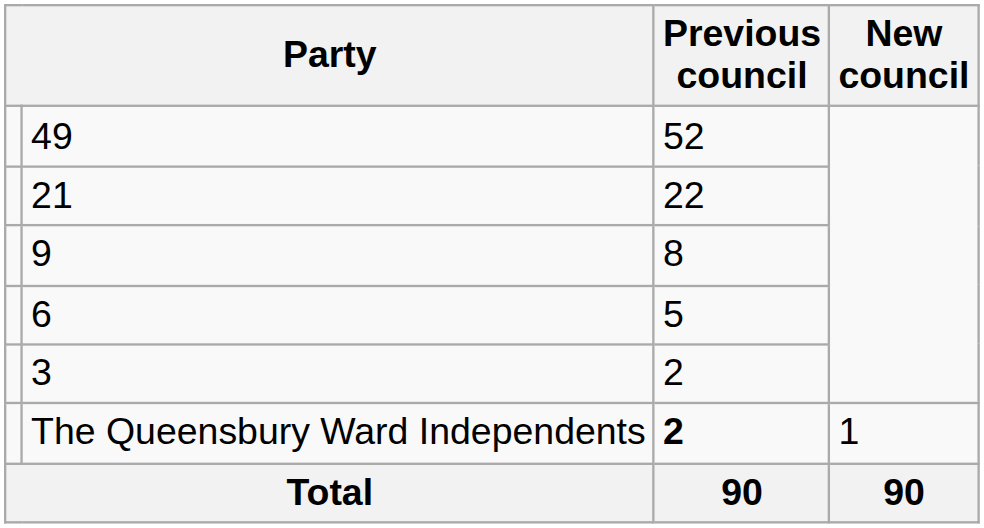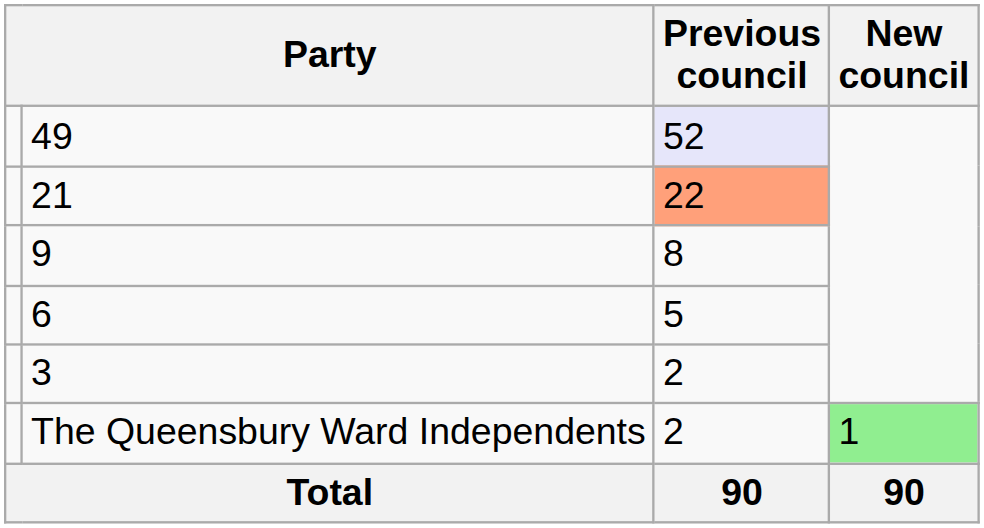(684, 135) no background -> (684, 135) lavender background
(684, 195) no background -> (684, 195) lightsalmon background
(673, 432) bold -> (673, 432) normal
(849, 432) no background -> (849, 432) lightgreen background
